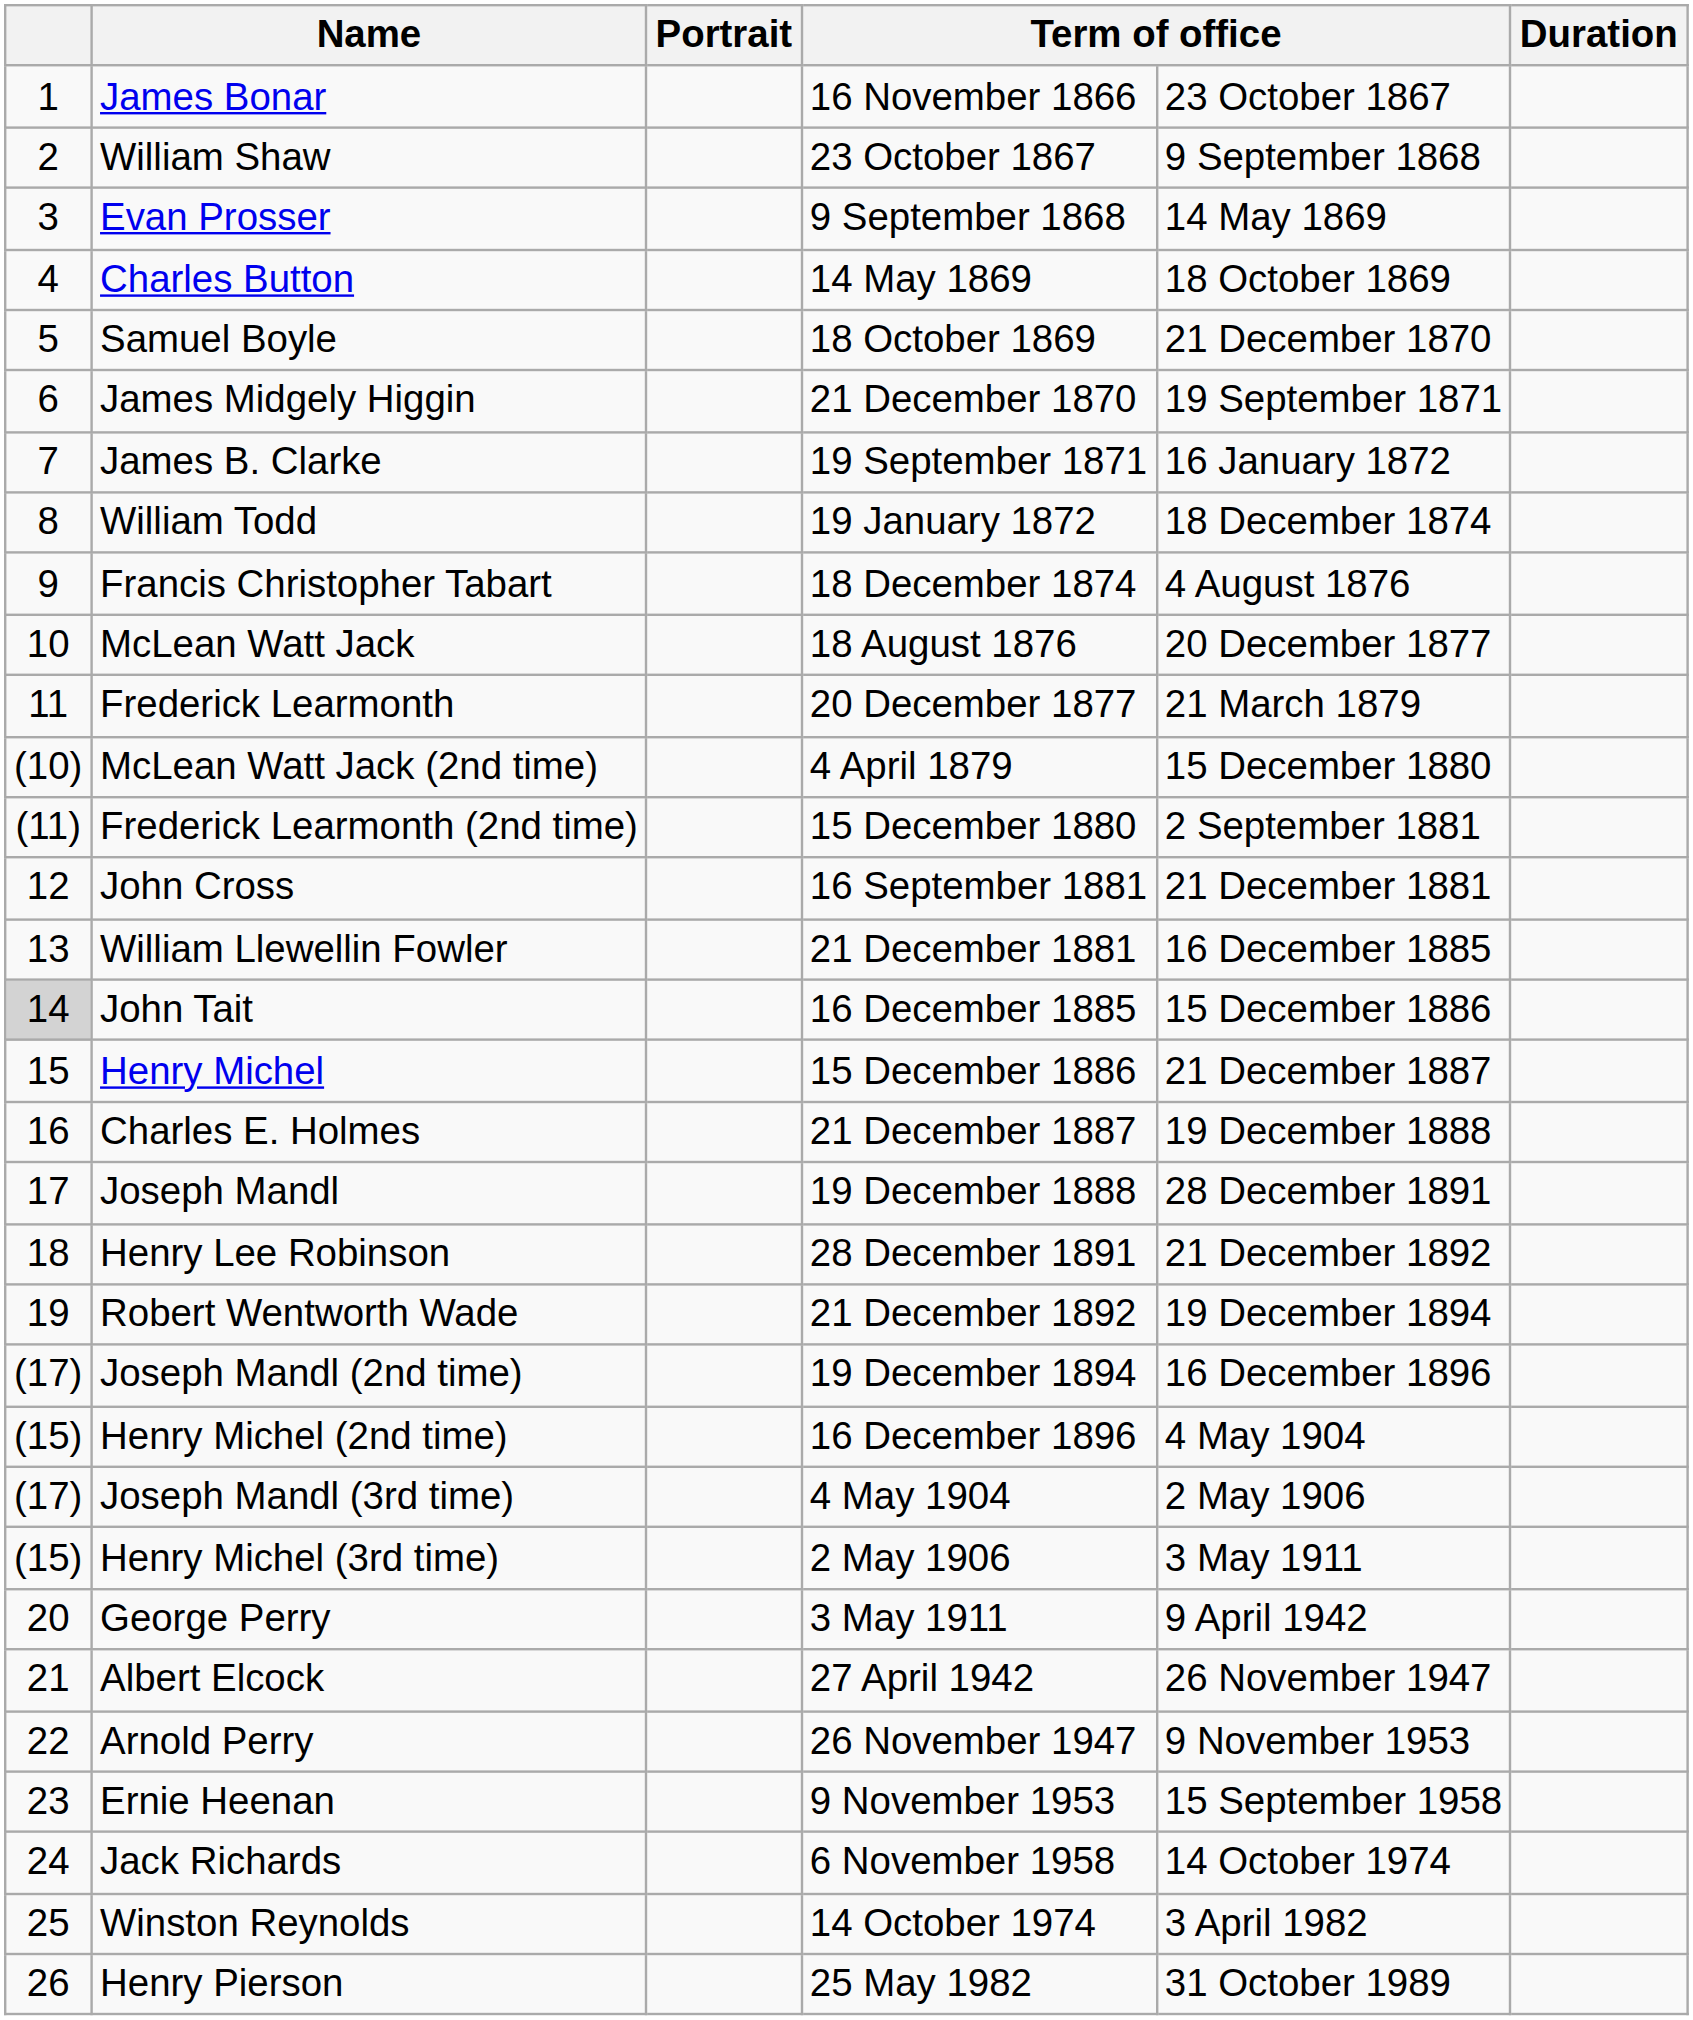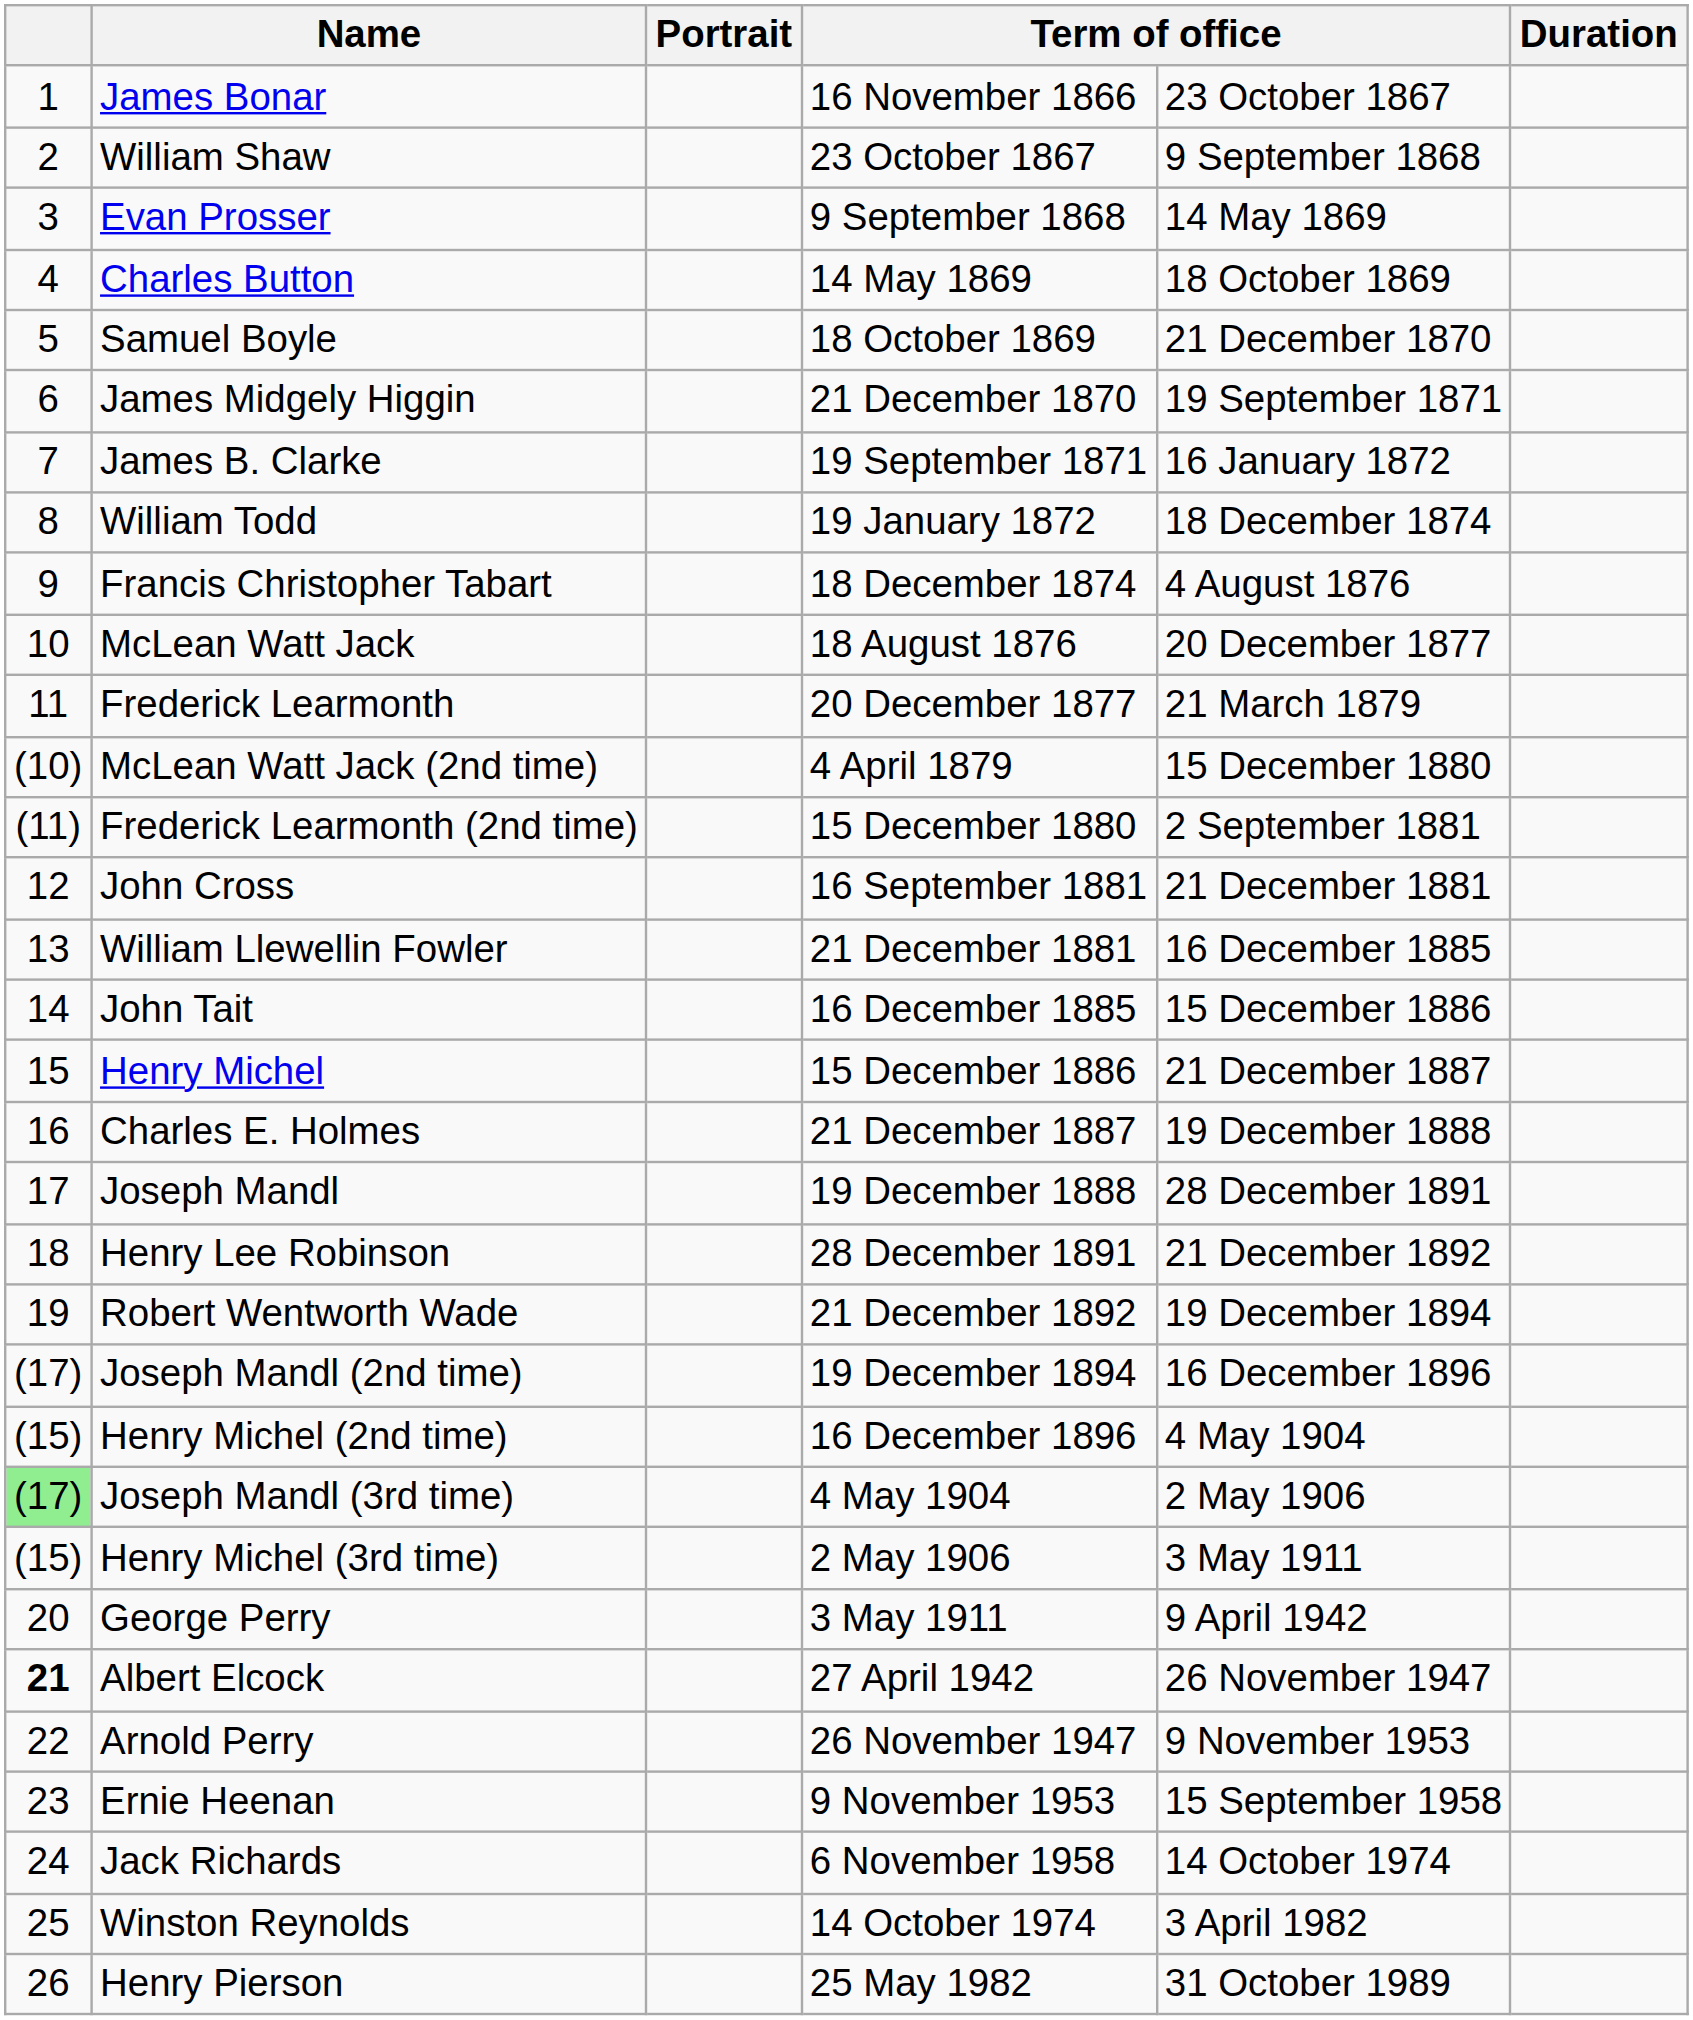(48, 1009) lightgrey background -> (48, 1009) no background
(48, 1496) no background -> (48, 1496) lightgreen background
(48, 1679) normal -> (48, 1679) bold
